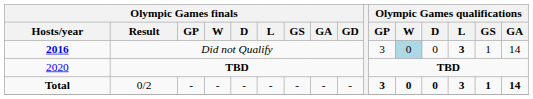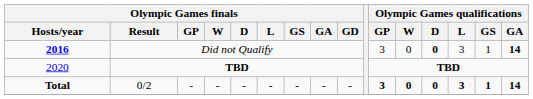(409, 49) lightblue background -> (409, 49) no background
(435, 49) normal -> (435, 49) bold
(462, 49) bold -> (462, 49) normal
(515, 49) normal -> (515, 49) bold
